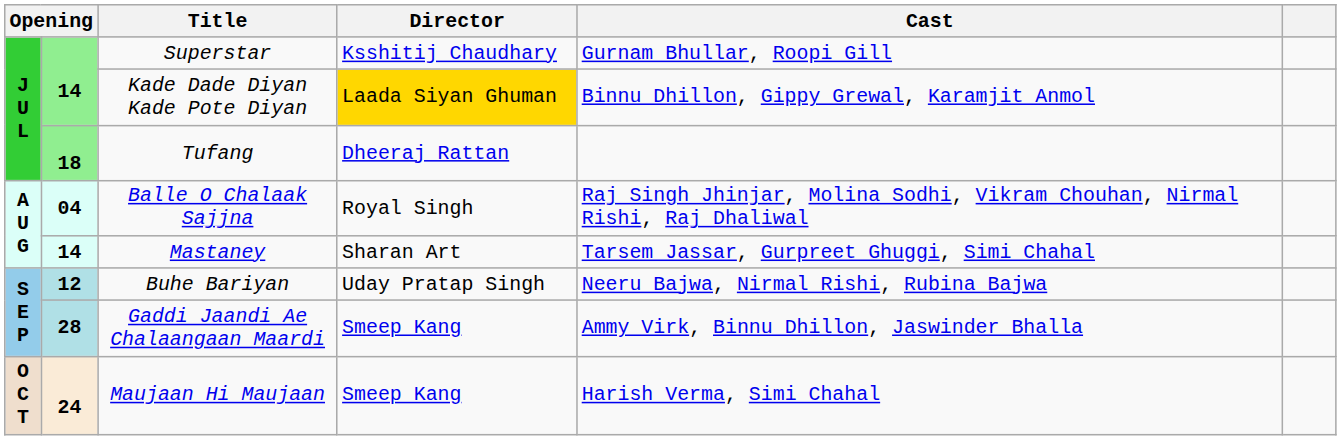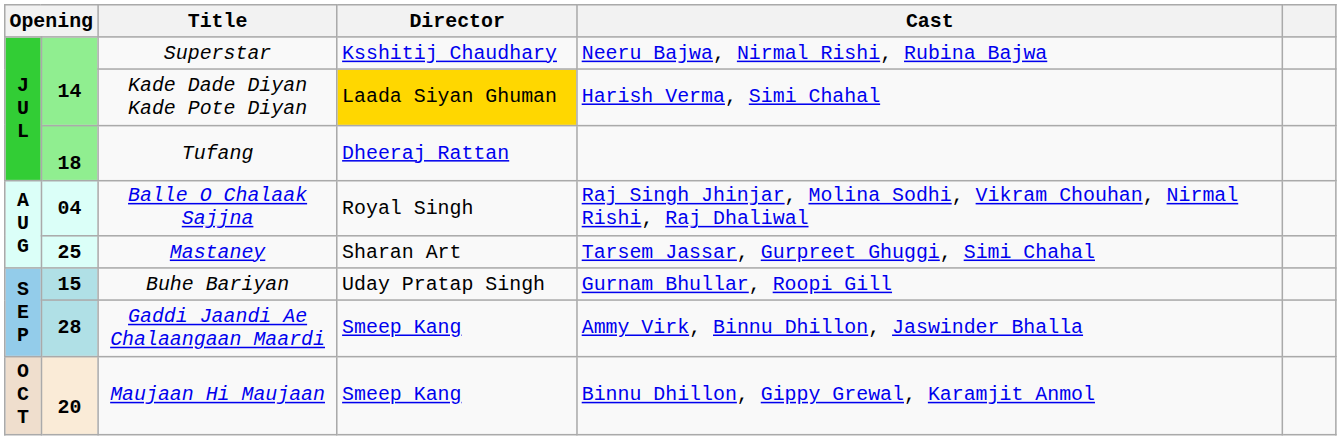(737, 53) Gurnam Bhullar, Roopi Gill -> (814, 53) Neeru Bajwa, Nirmal Rishi, Rubina Bajwa
(838, 97) Binnu Dhillon, Gippy Grewal, Karamjit Anmol -> (731, 97) Harish Verma, Simi Chahal
(69, 252) 14 -> (69, 252) 25
(69, 284) 12 -> (69, 284) 15
(814, 284) Neeru Bajwa, Nirmal Rishi, Rubina Bajwa -> (737, 284) Gurnam Bhullar, Roopi Gill
(69, 407) 24 -> (69, 407) 20
(731, 395) Harish Verma, Simi Chahal -> (838, 395) Binnu Dhillon, Gippy Grewal, Karamjit Anmol
